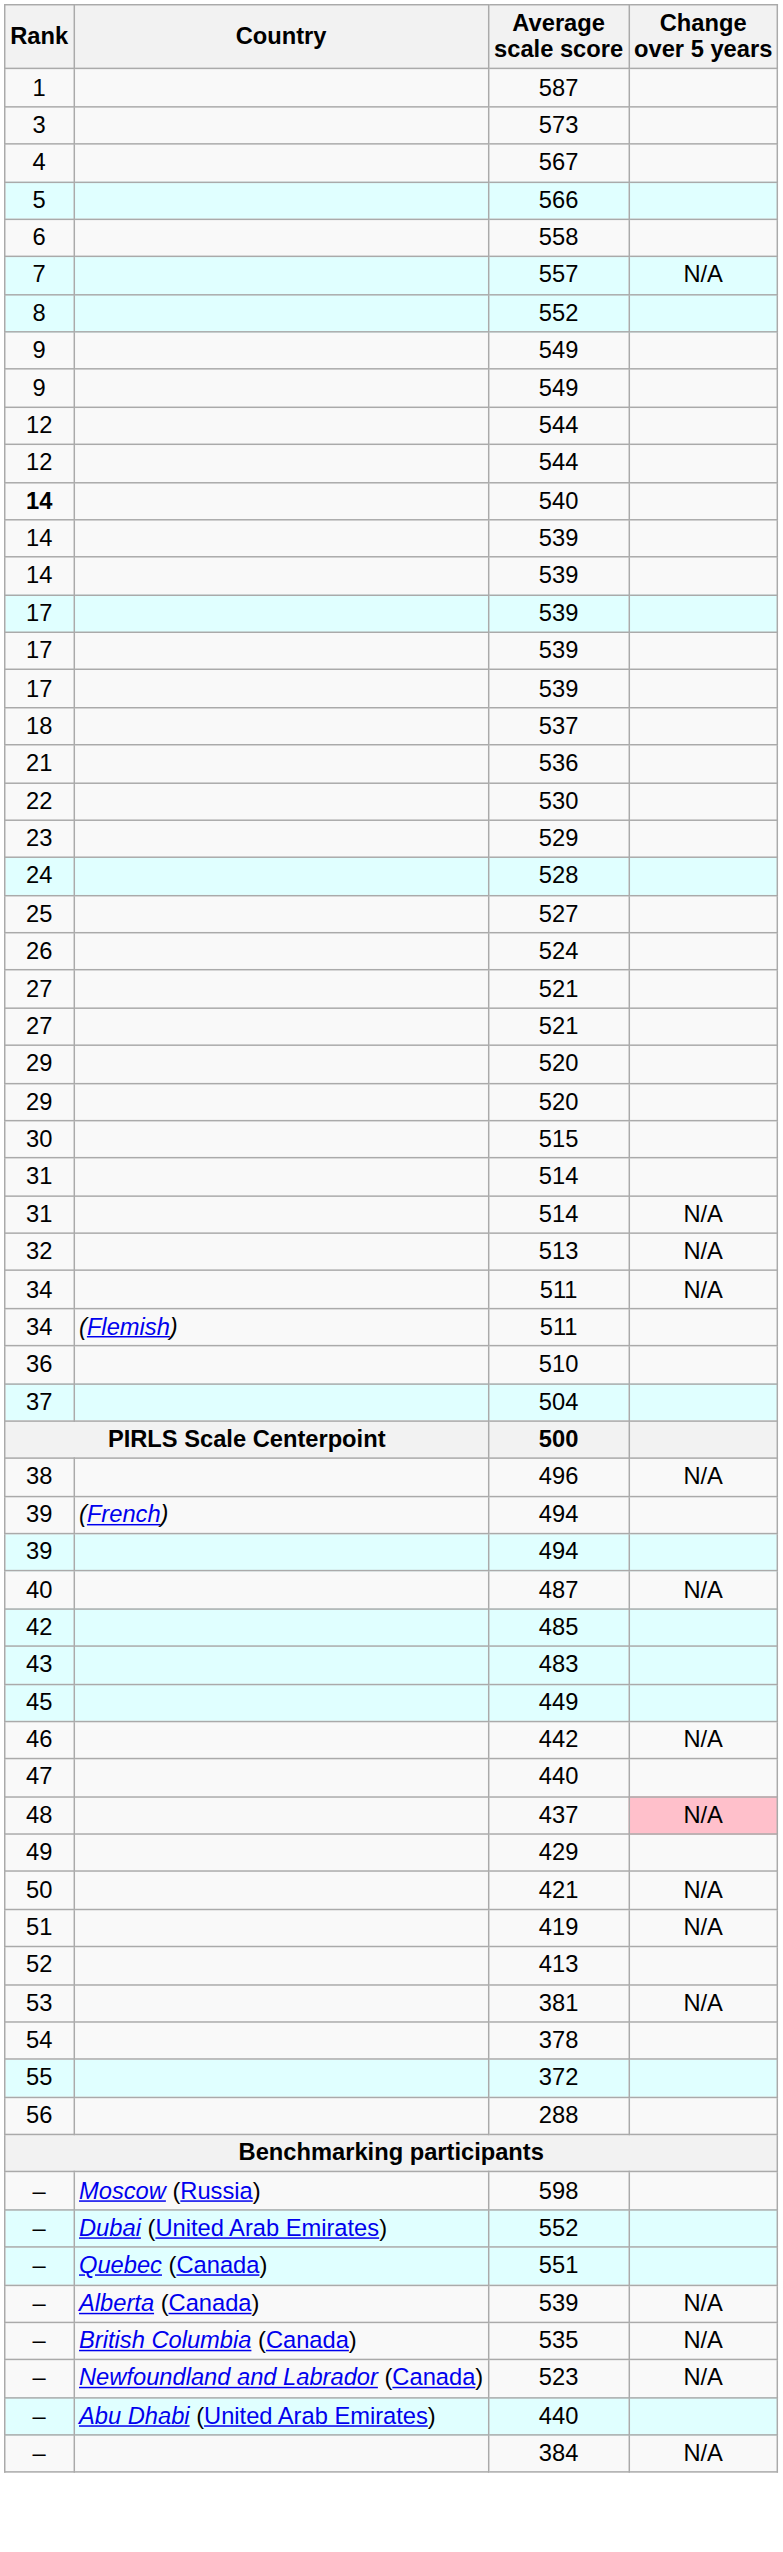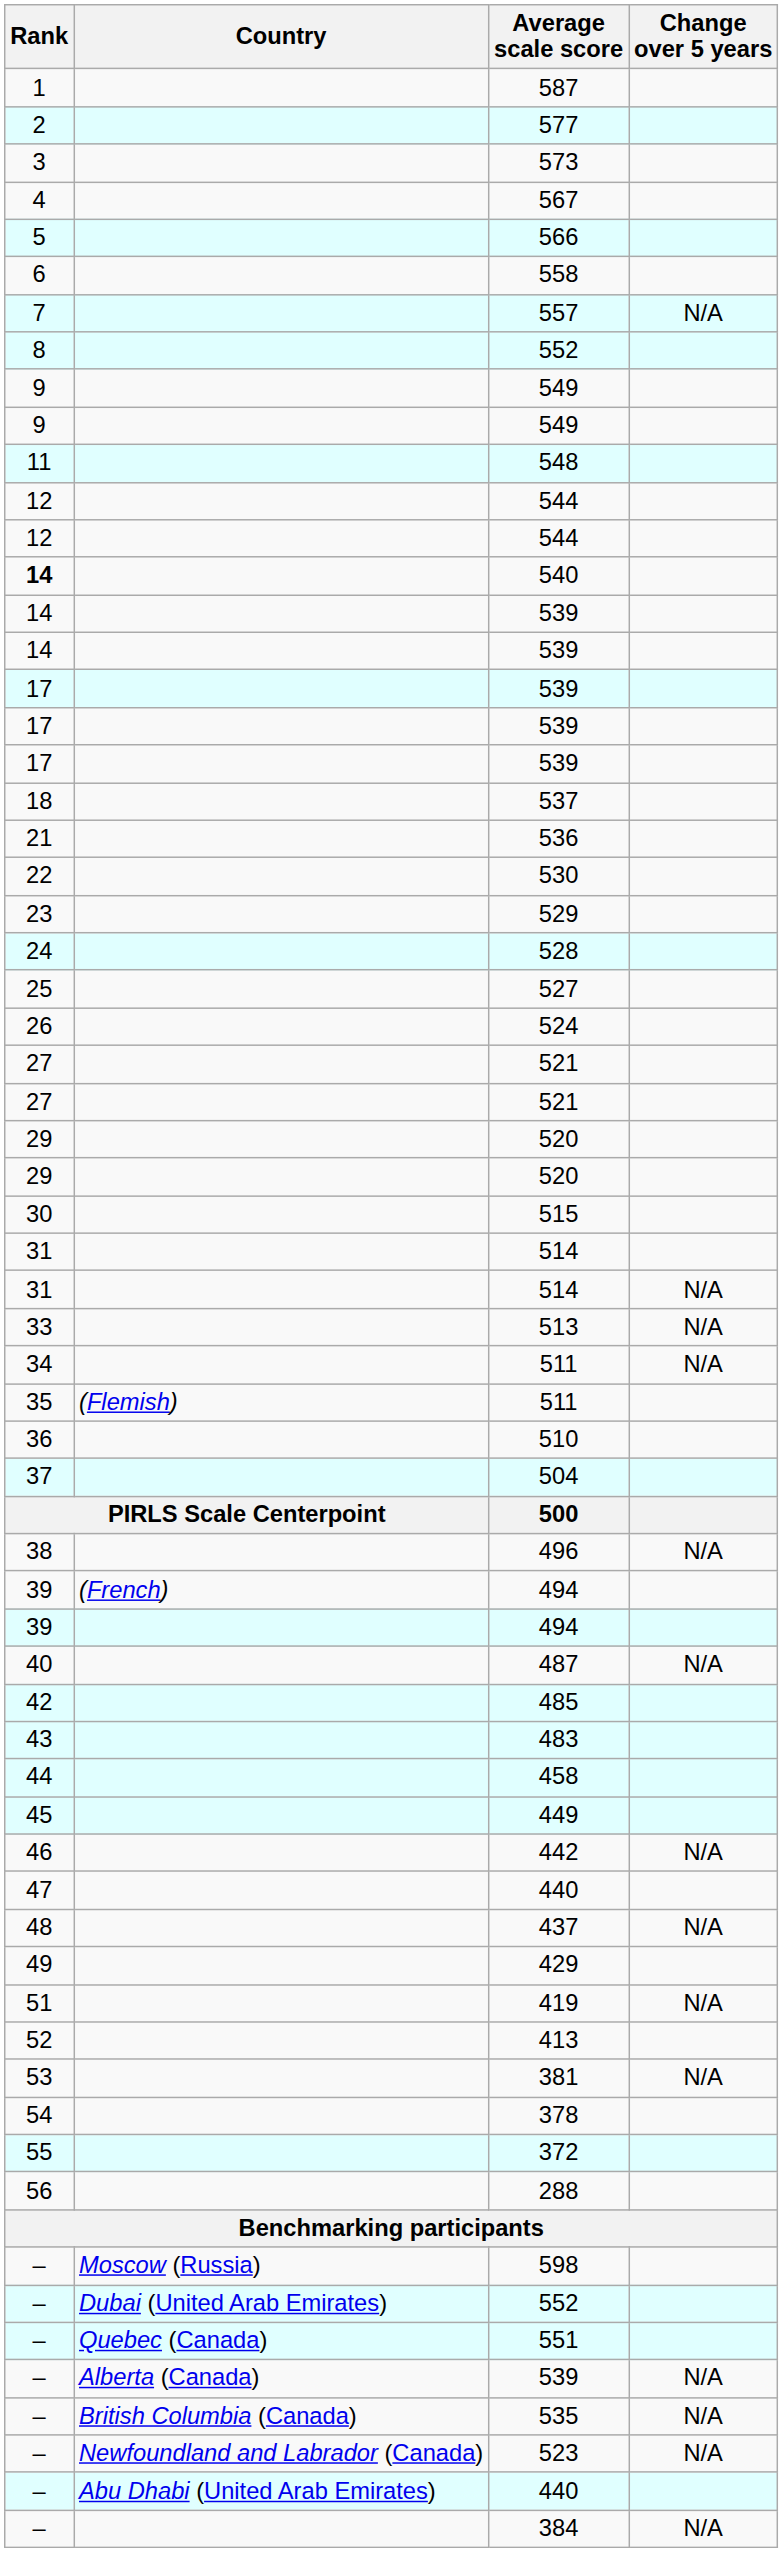+ row: (281, 125)
+ row: (281, 463)
(39, 1251) 32 -> (39, 1326) 33
(39, 1326) 34 -> (39, 1401) 35
+ row: (281, 1778)
(703, 1815) pink background -> (703, 1927) no background
- row: (281, 1890)
